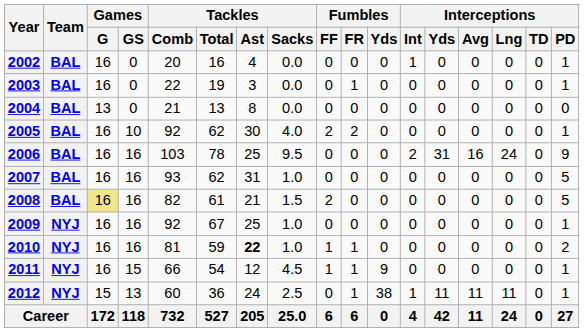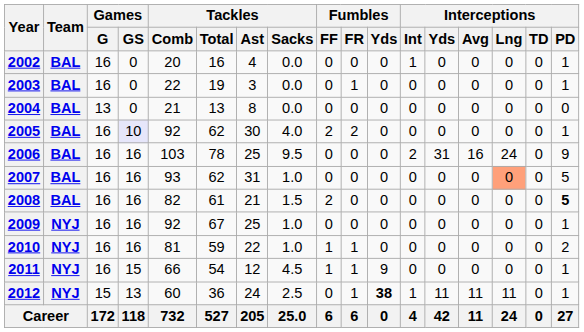(133, 131) no background -> (133, 131) lavender background
(509, 177) no background -> (509, 177) lightsalmon background
(103, 200) khaki background -> (103, 200) no background
(565, 200) normal -> (565, 200) bold
(252, 246) bold -> (252, 246) normal
(384, 293) normal -> (384, 293) bold
